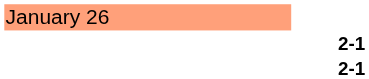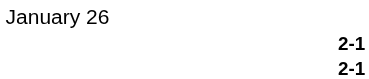(57, 17) lightsalmon background -> (57, 17) no background
